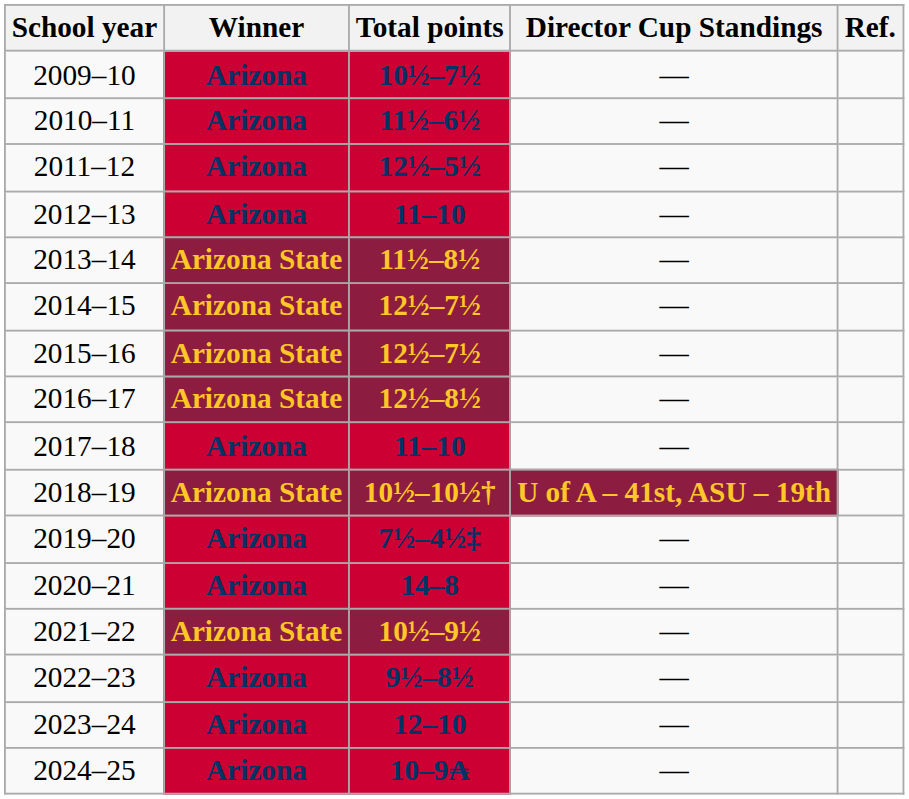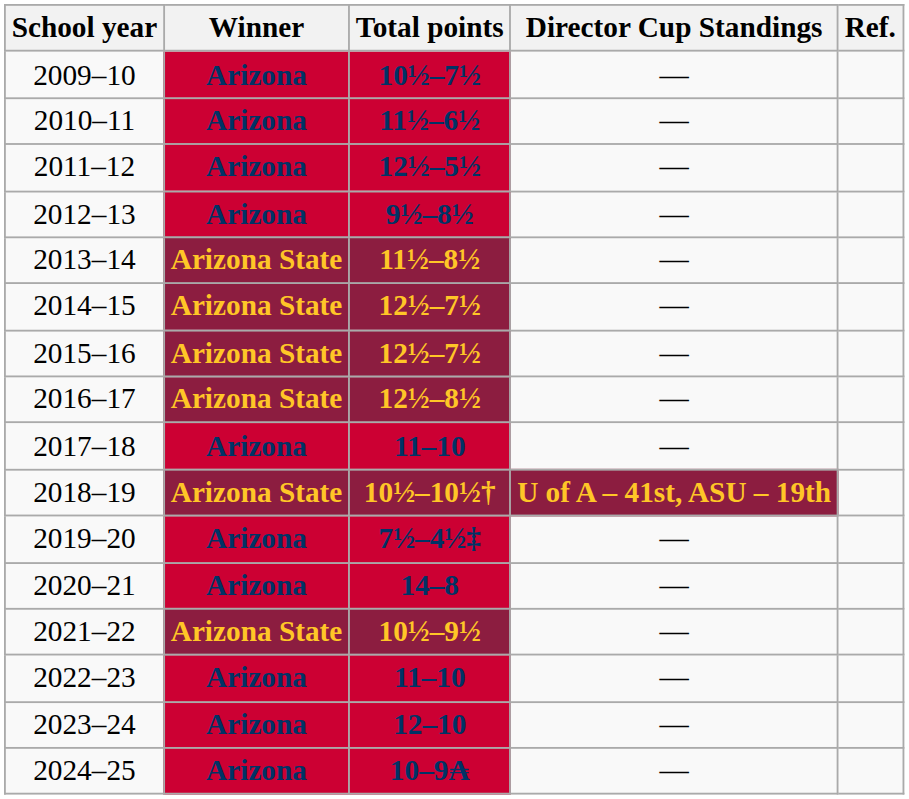(430, 213) 11–10 -> (430, 213) 9½–8½
(430, 677) 9½–8½ -> (430, 677) 11–10
